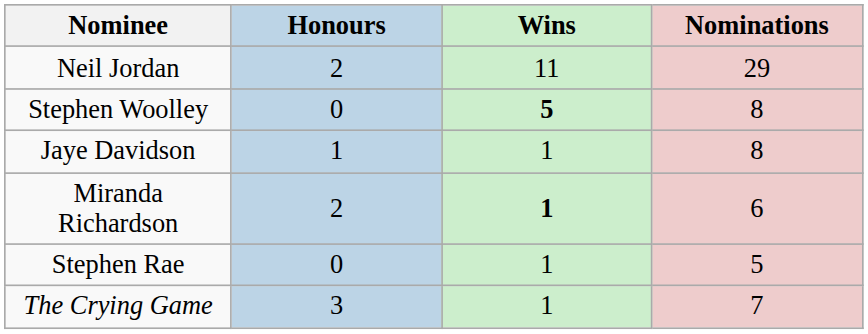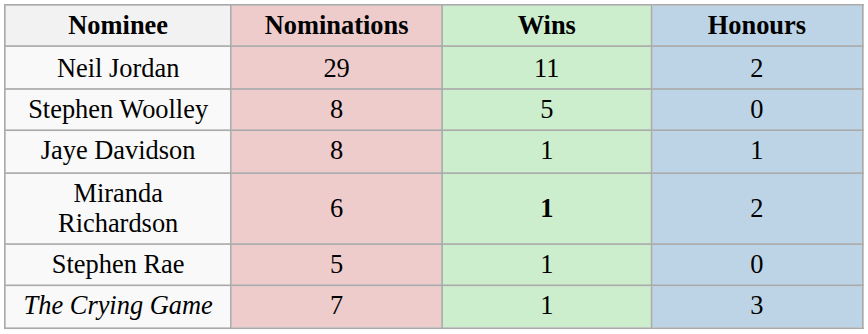columns swapped: (757, 25) <-> (337, 25)
(547, 109) bold -> (547, 109) normal
